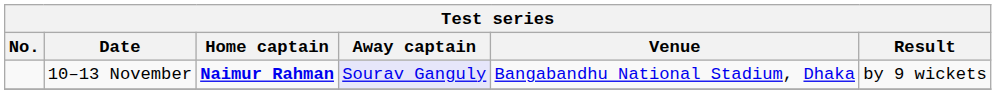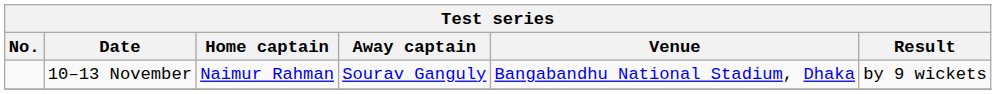(267, 75) bold -> (267, 75) normal
(414, 75) lavender background -> (414, 75) no background
